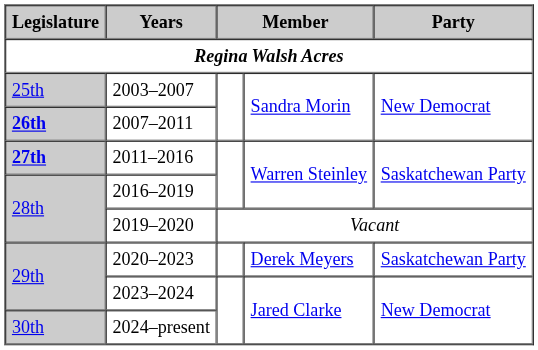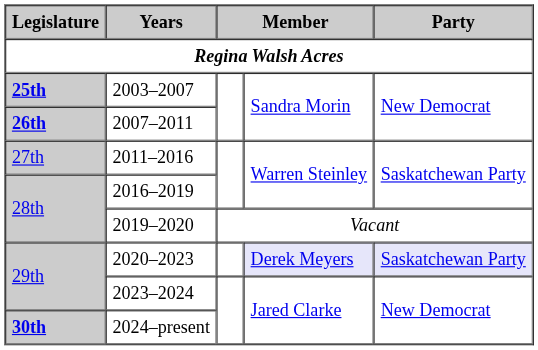(28, 89) normal -> (29, 89) bold
(29, 157) bold -> (28, 157) normal
(302, 259) no background -> (302, 259) lavender background
(453, 259) no background -> (453, 259) lavender background
(28, 327) normal -> (29, 327) bold
